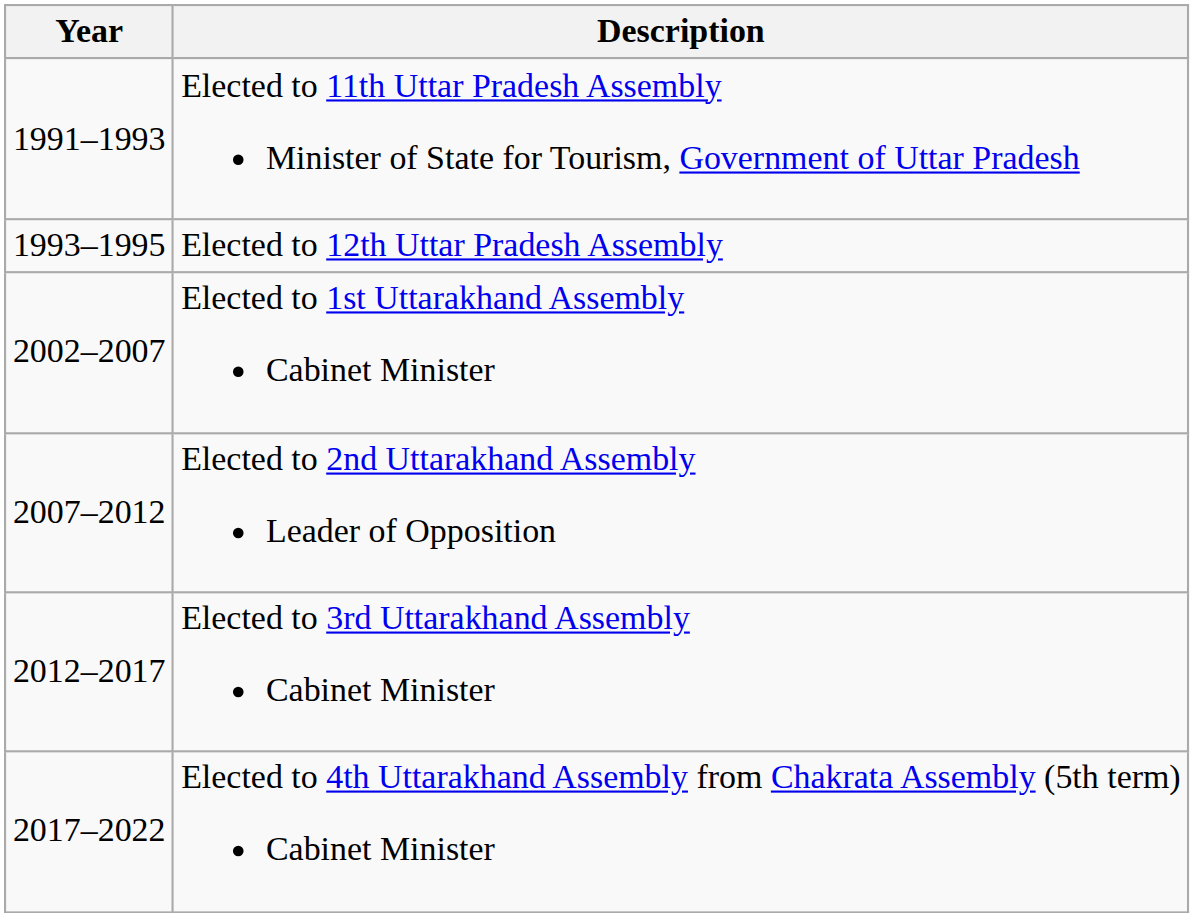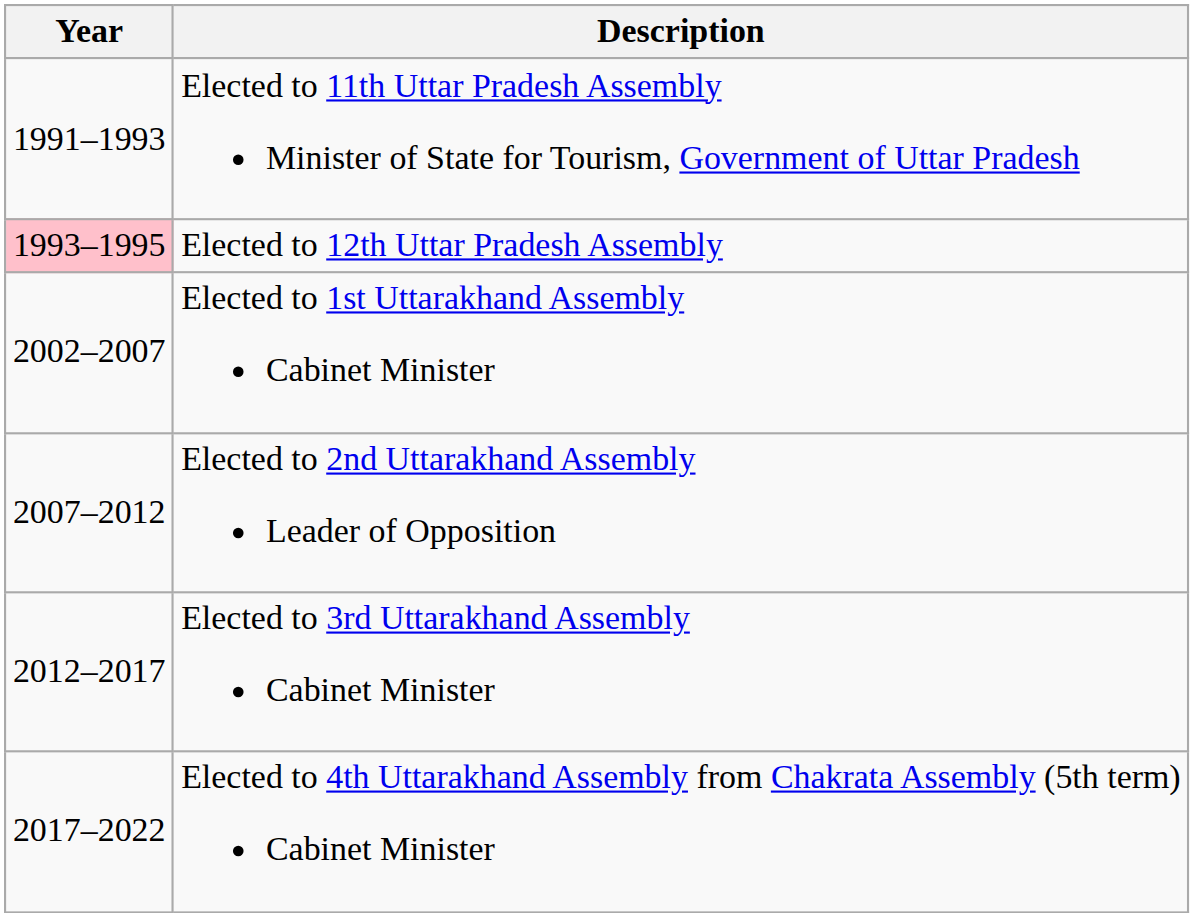(89, 244) no background -> (89, 244) pink background
